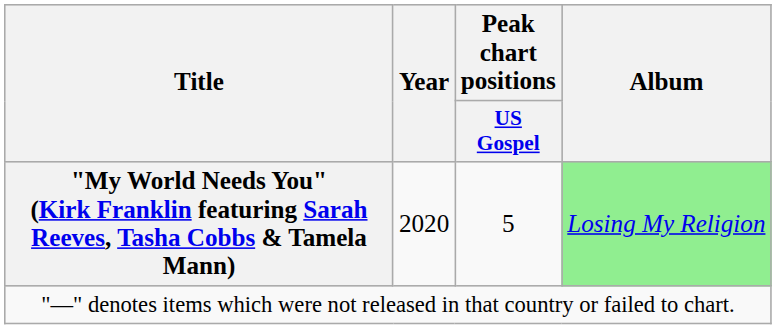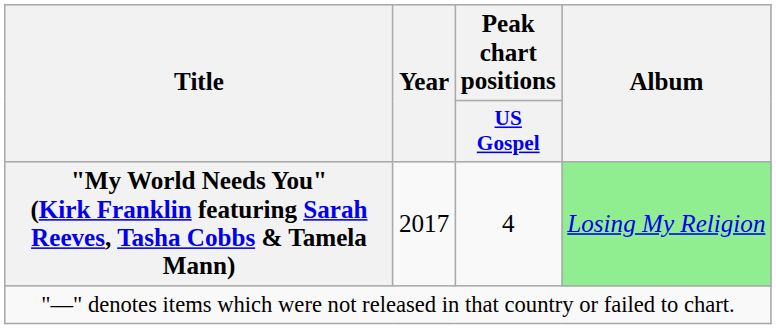(424, 223) 2020 -> (424, 223) 2017
(508, 223) 5 -> (508, 223) 4
